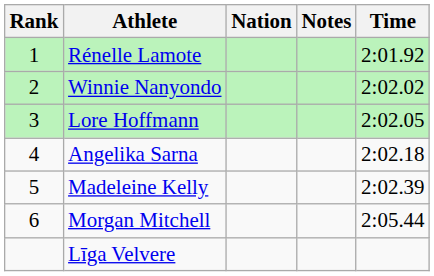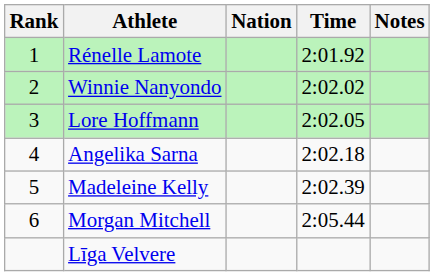columns swapped: (393, 21) <-> (326, 21)
